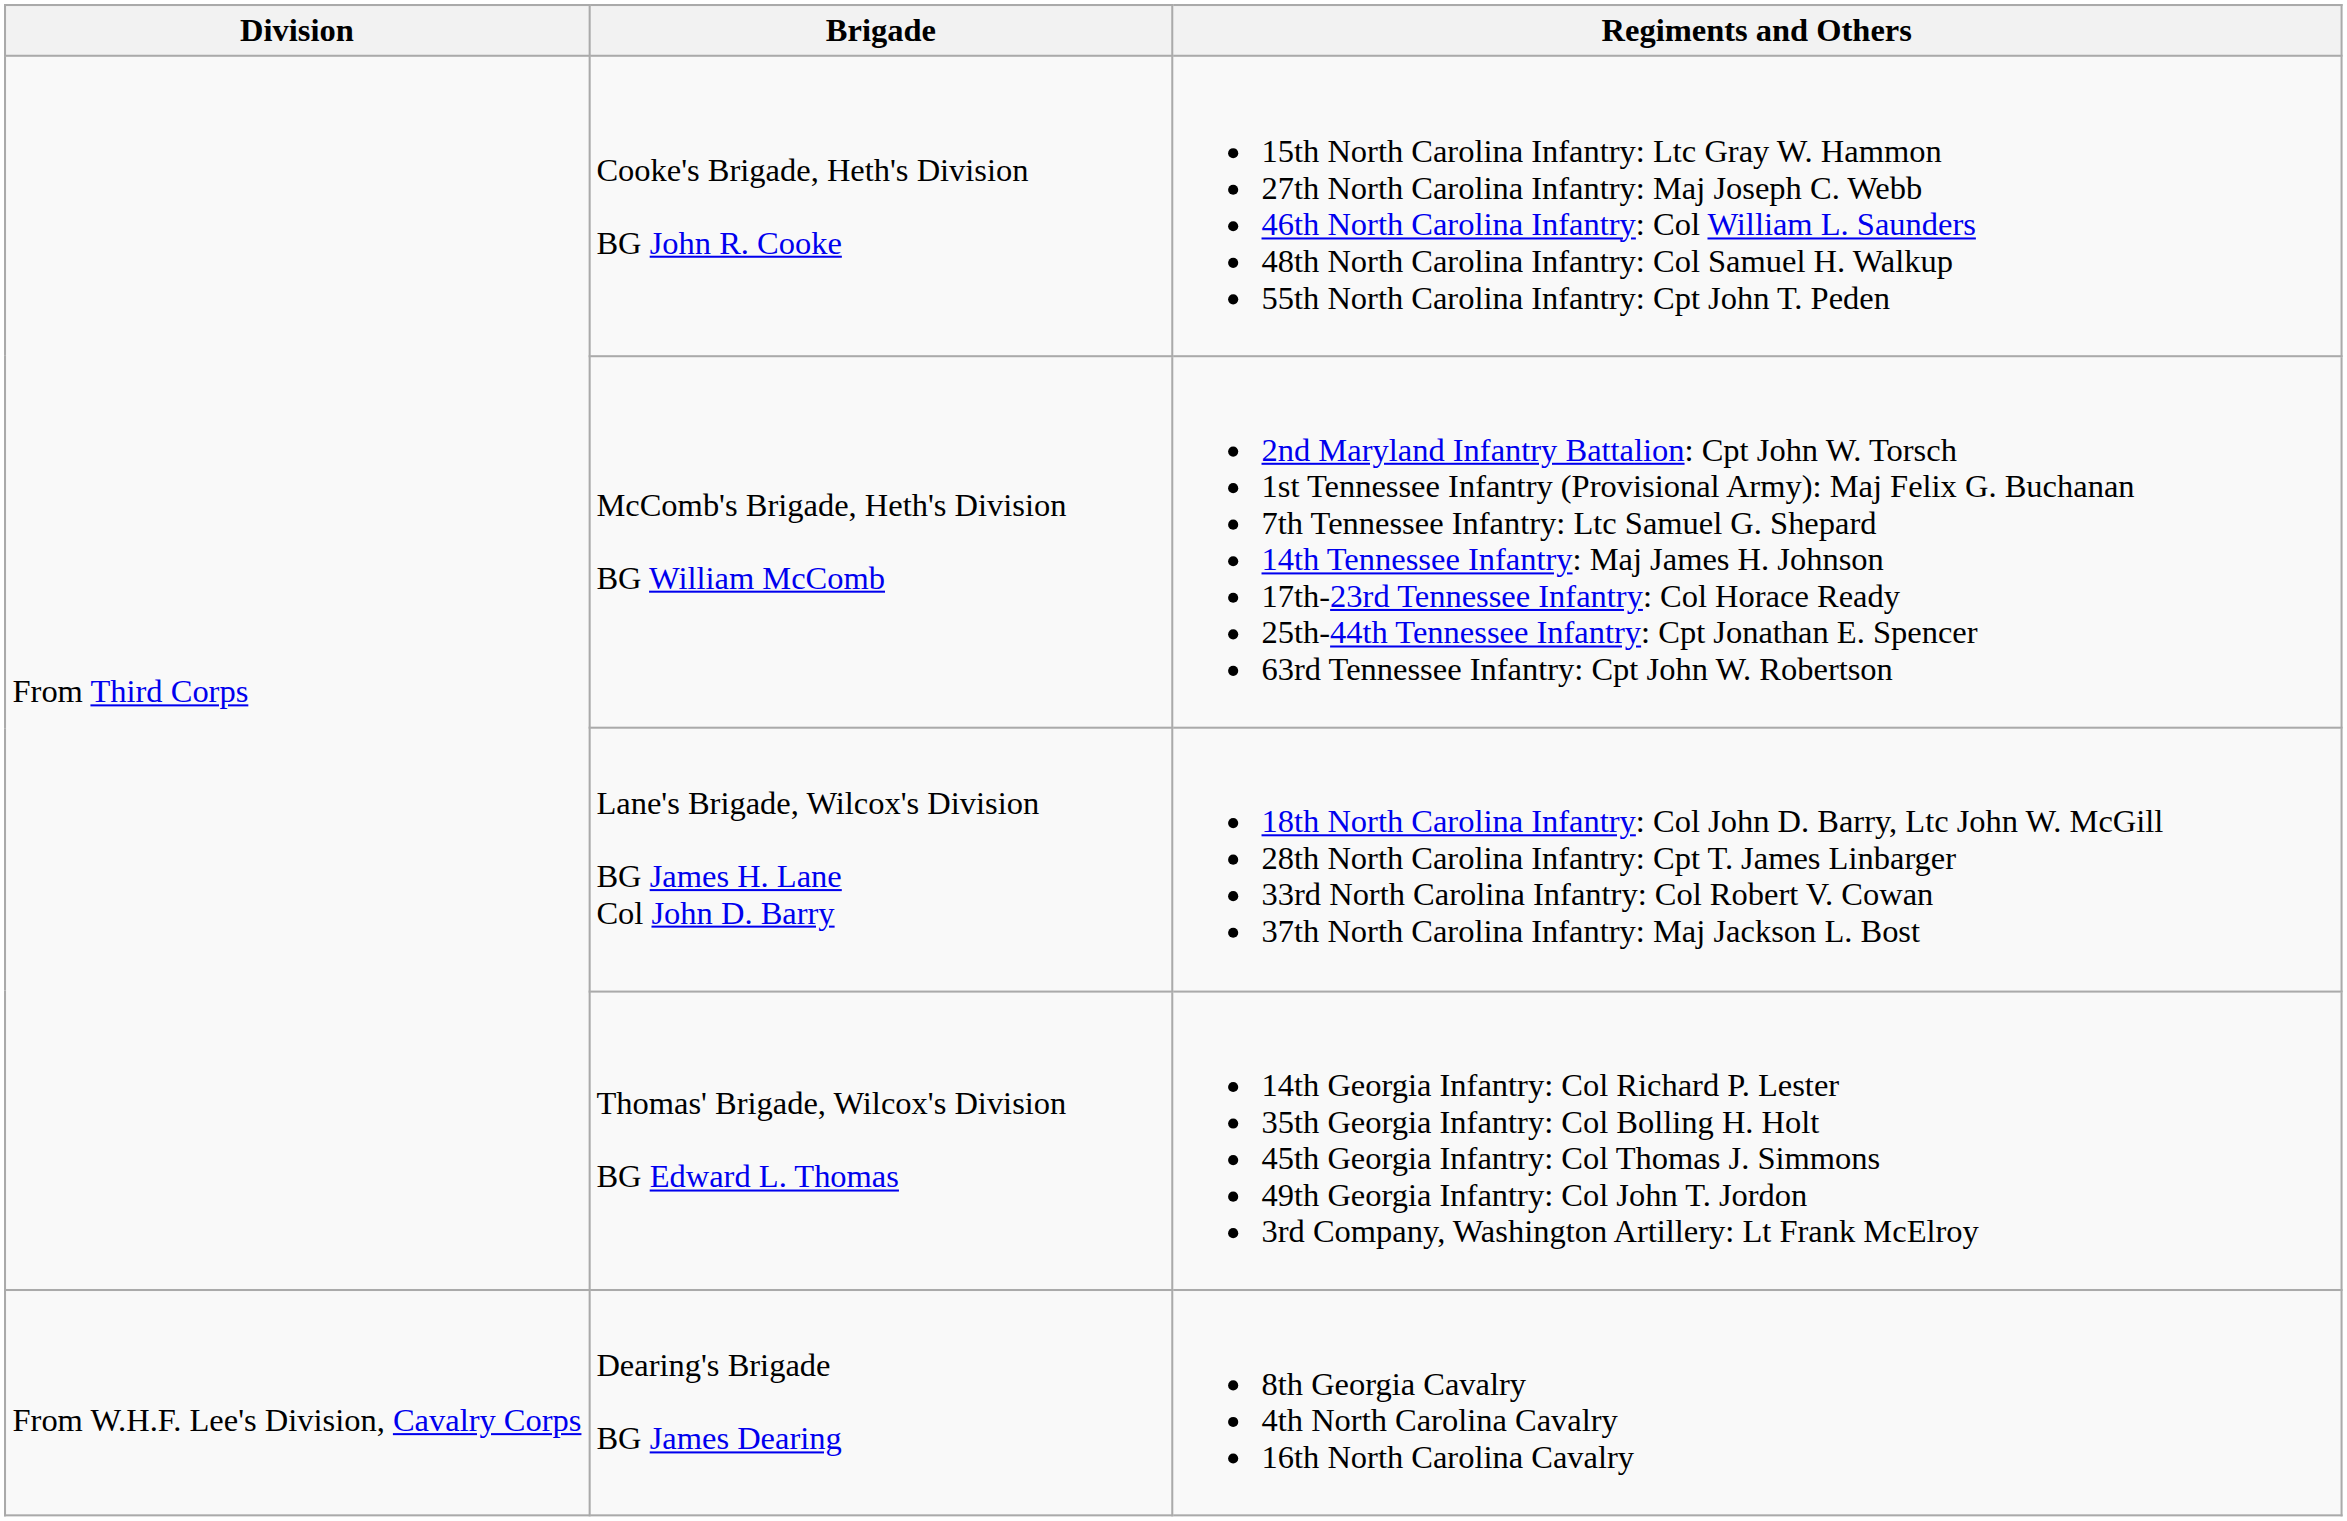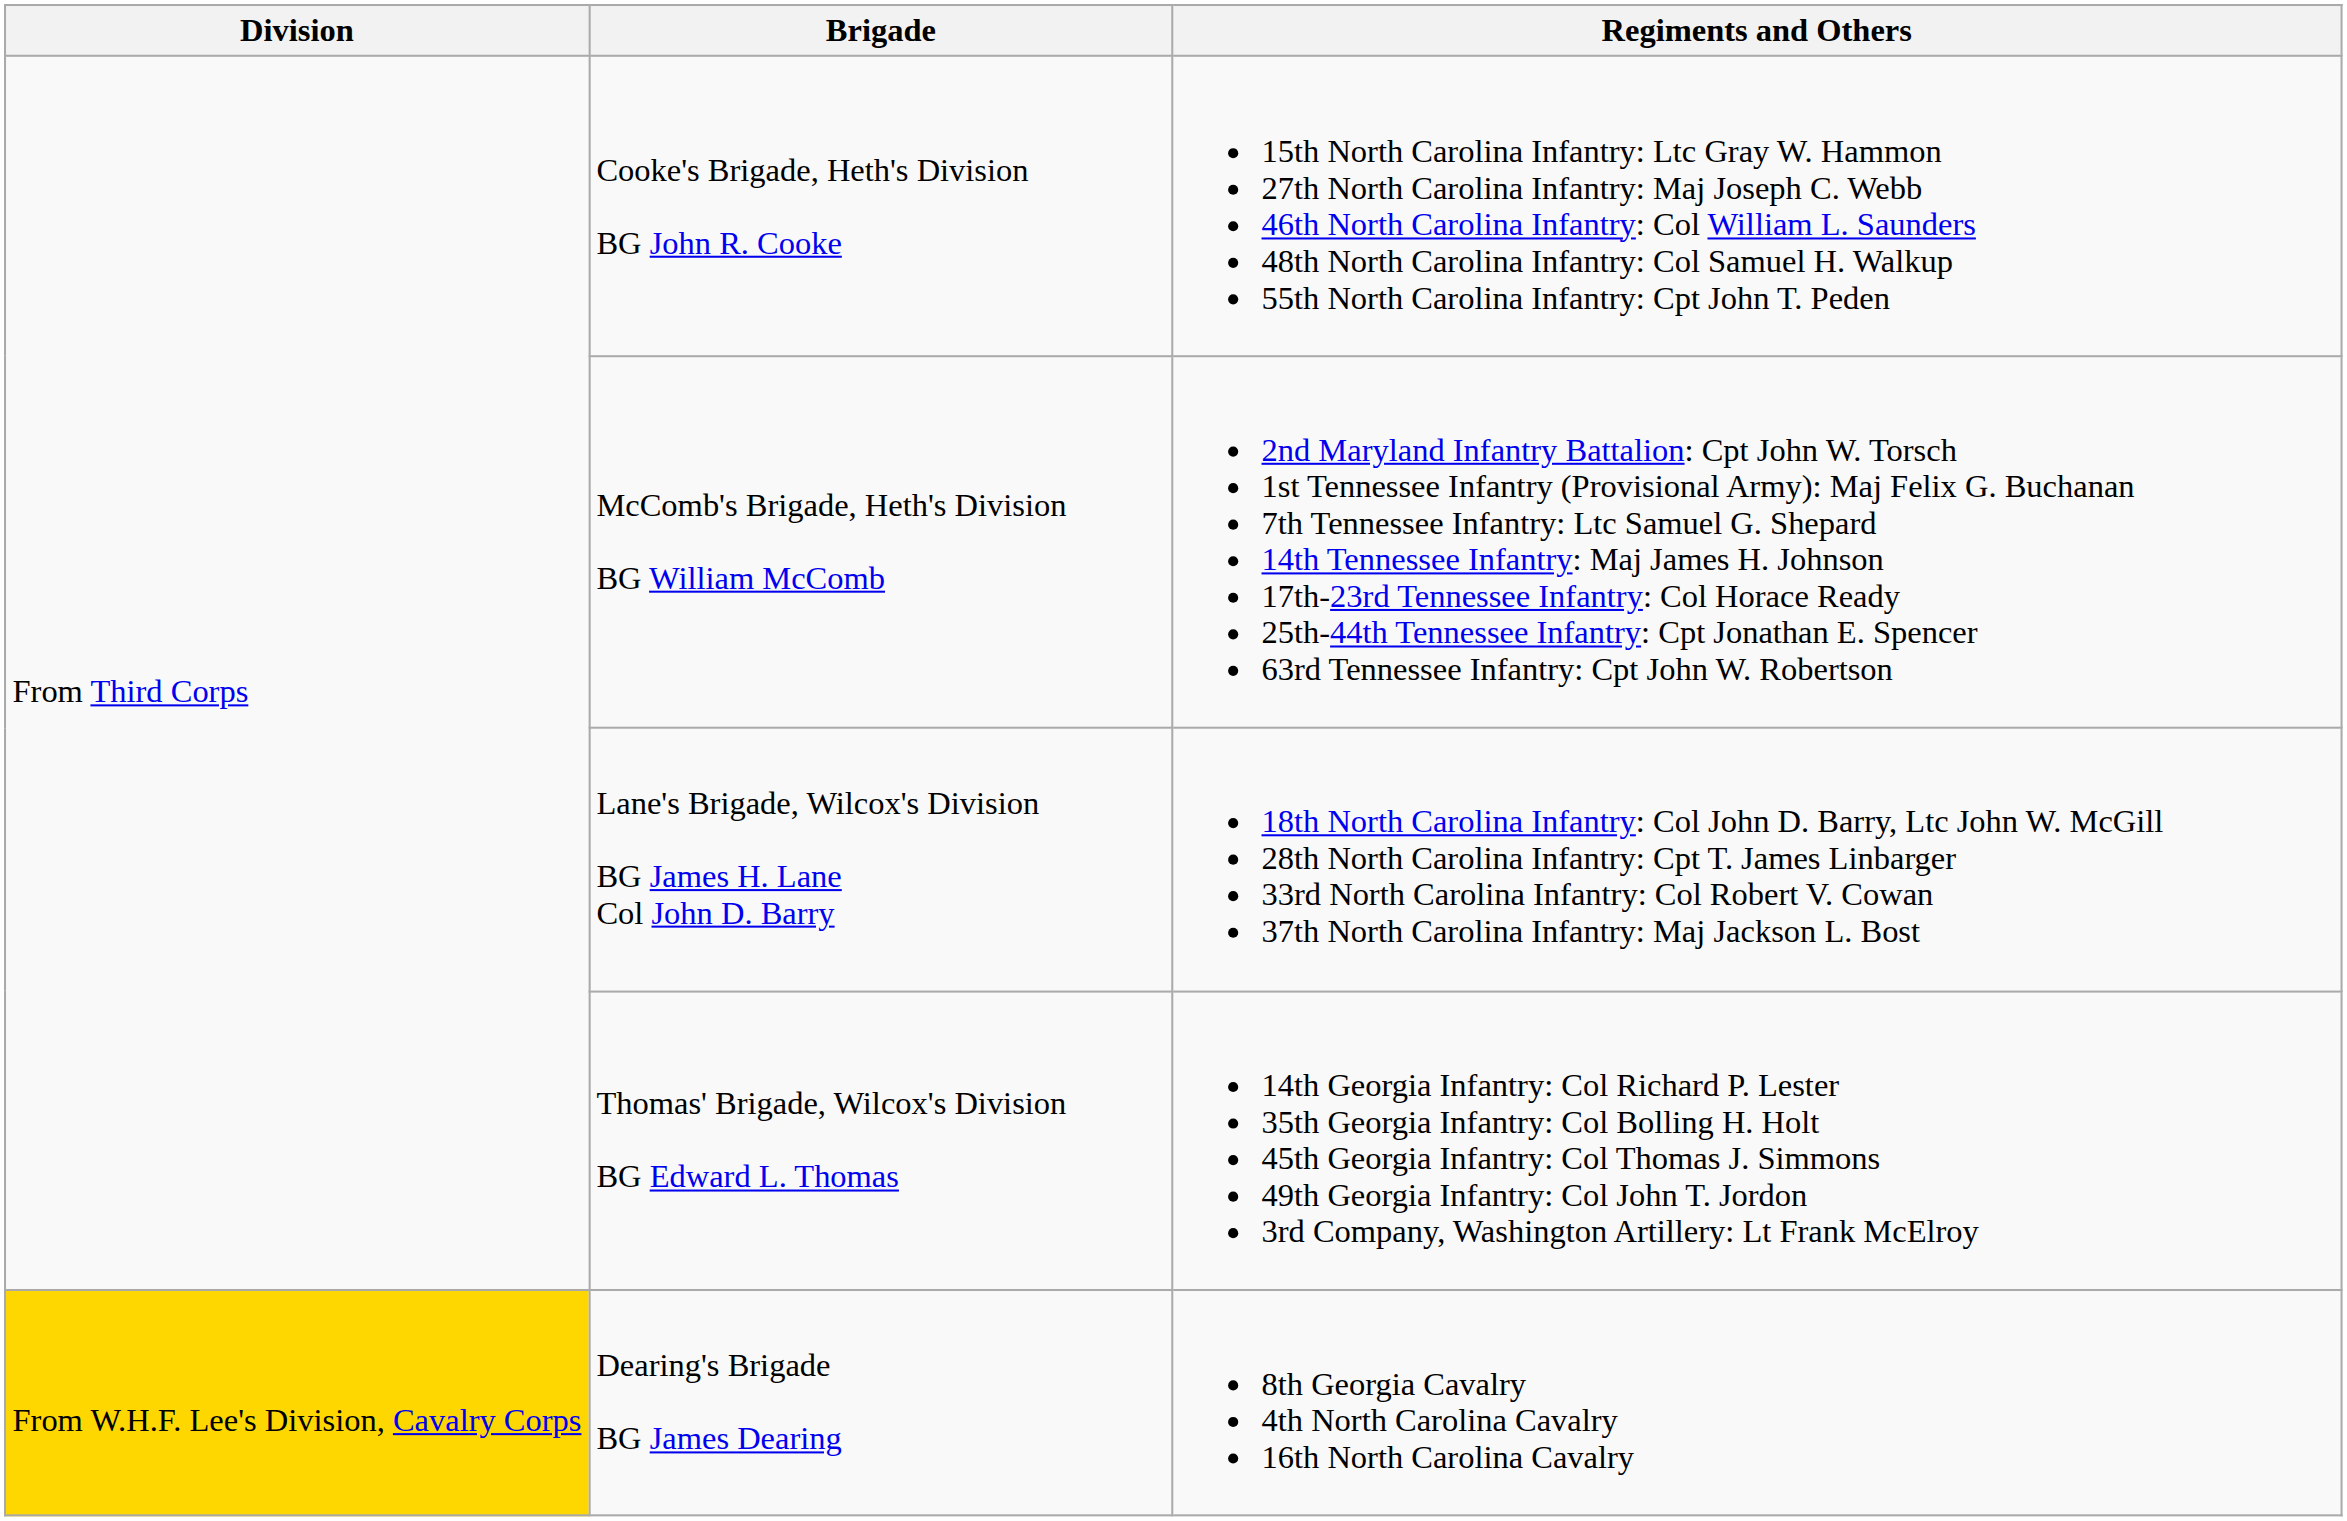(297, 1420) no background -> (297, 1420) gold background
